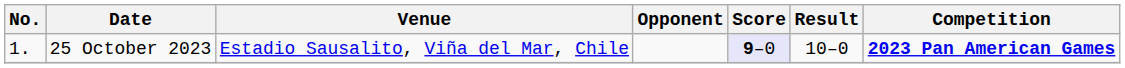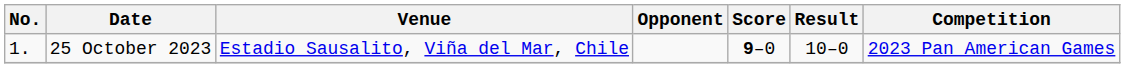(759, 49) lavender background -> (759, 49) no background
(992, 49) bold -> (992, 49) normal
